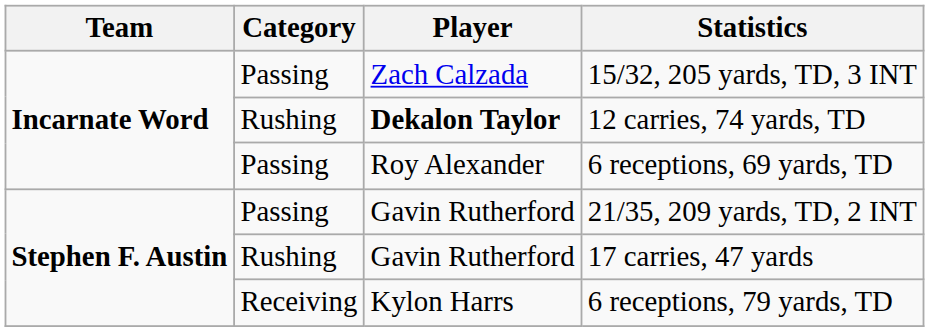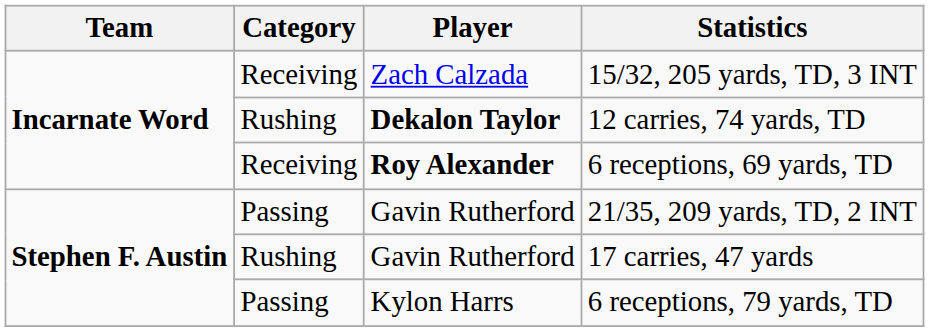(285, 73) Passing -> (299, 73) Receiving
(285, 165) Passing -> (299, 165) Receiving
(457, 165) normal -> (462, 165) bold
(299, 302) Receiving -> (285, 302) Passing
